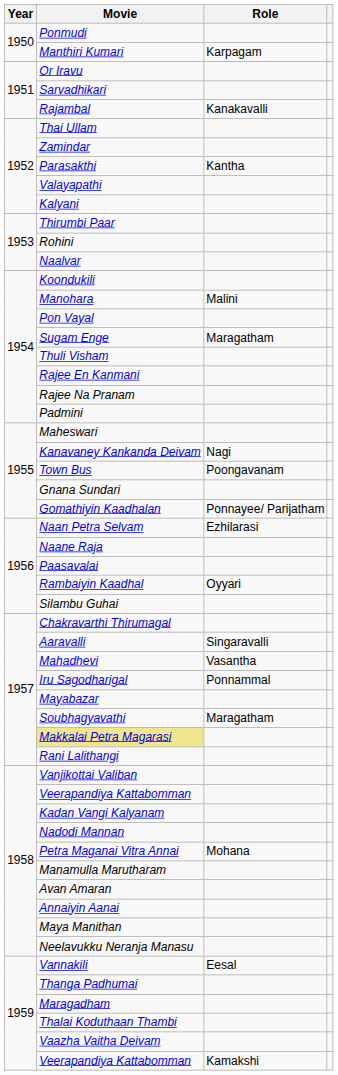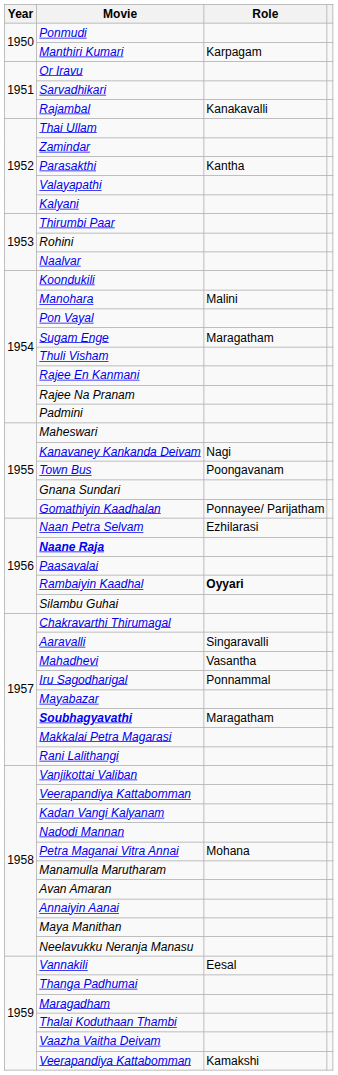(71, 546) normal -> (72, 546) bold
(224, 584) normal -> (225, 584) bold
(82, 718) normal -> (86, 718) bold
(105, 737) khaki background -> (105, 737) no background
